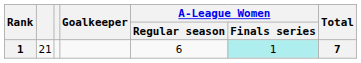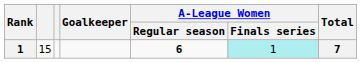(45, 49) 21 -> (45, 49) 15
(179, 49) normal -> (179, 49) bold
